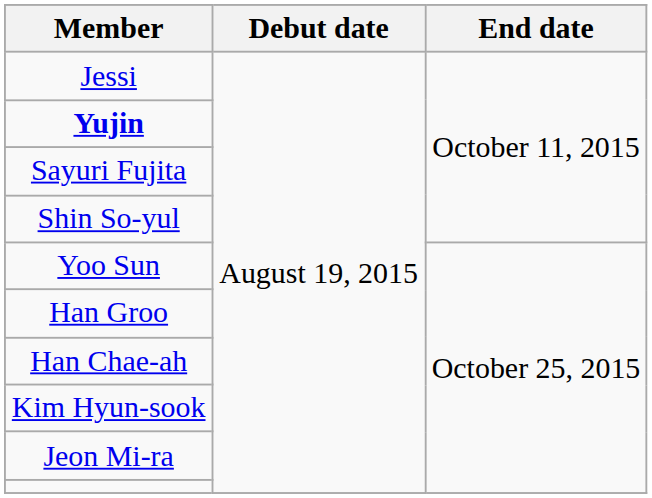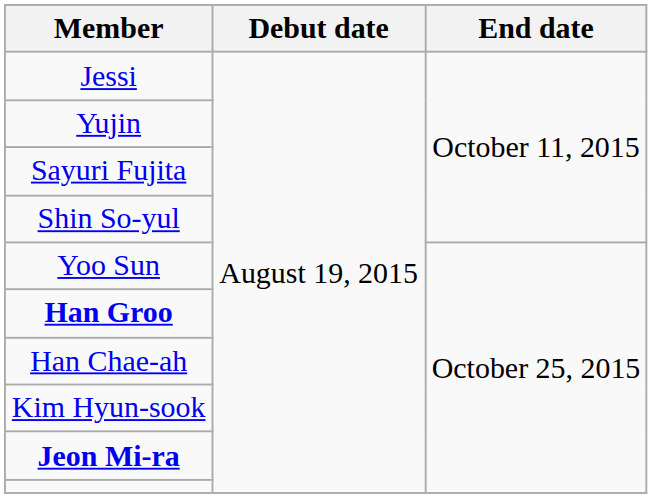(109, 123) bold -> (109, 123) normal
(109, 312) normal -> (109, 312) bold
(109, 455) normal -> (109, 455) bold
